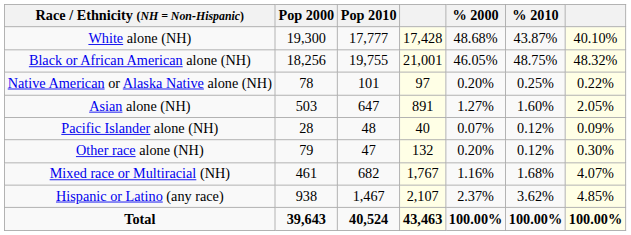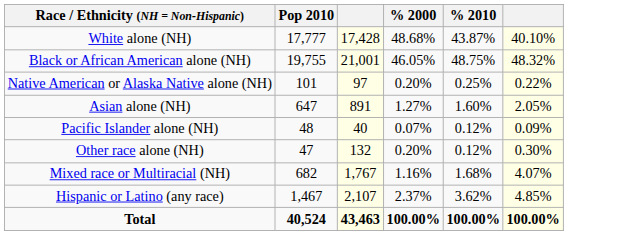- column: (306, 15)
